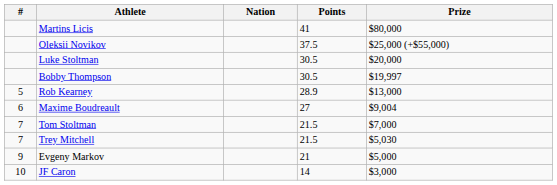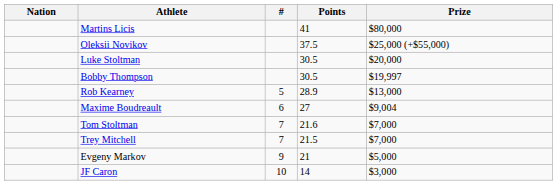columns swapped: (20, 12) <-> (261, 12)
(309, 124) 21.5 -> (309, 124) 21.6
(383, 140) $5,030 -> (383, 140) $7,000
